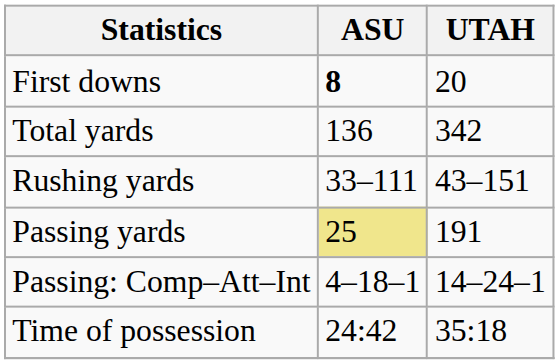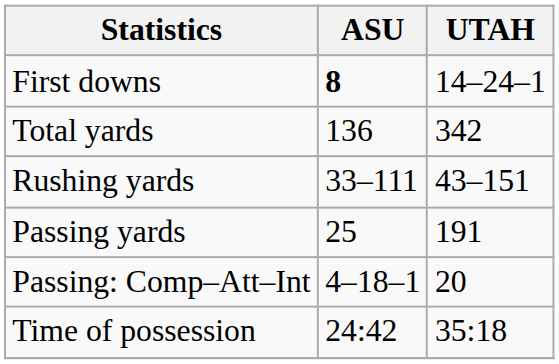(451, 80) 20 -> (490, 80) 14–24–1
(341, 231) khaki background -> (341, 231) no background
(490, 281) 14–24–1 -> (451, 281) 20
